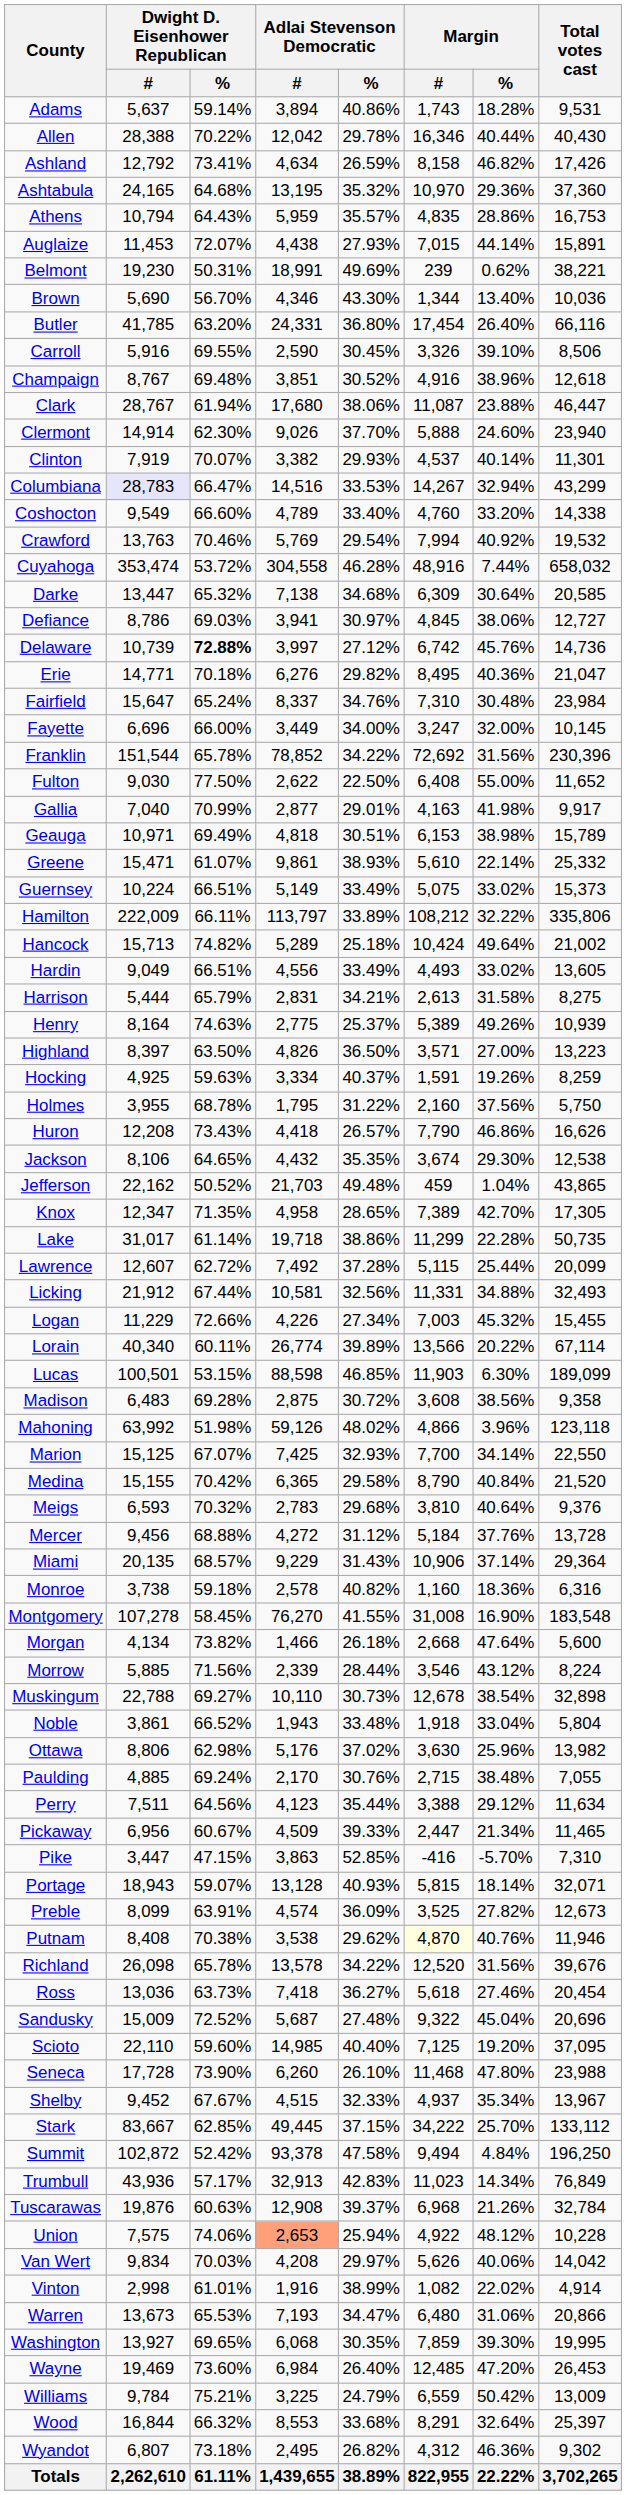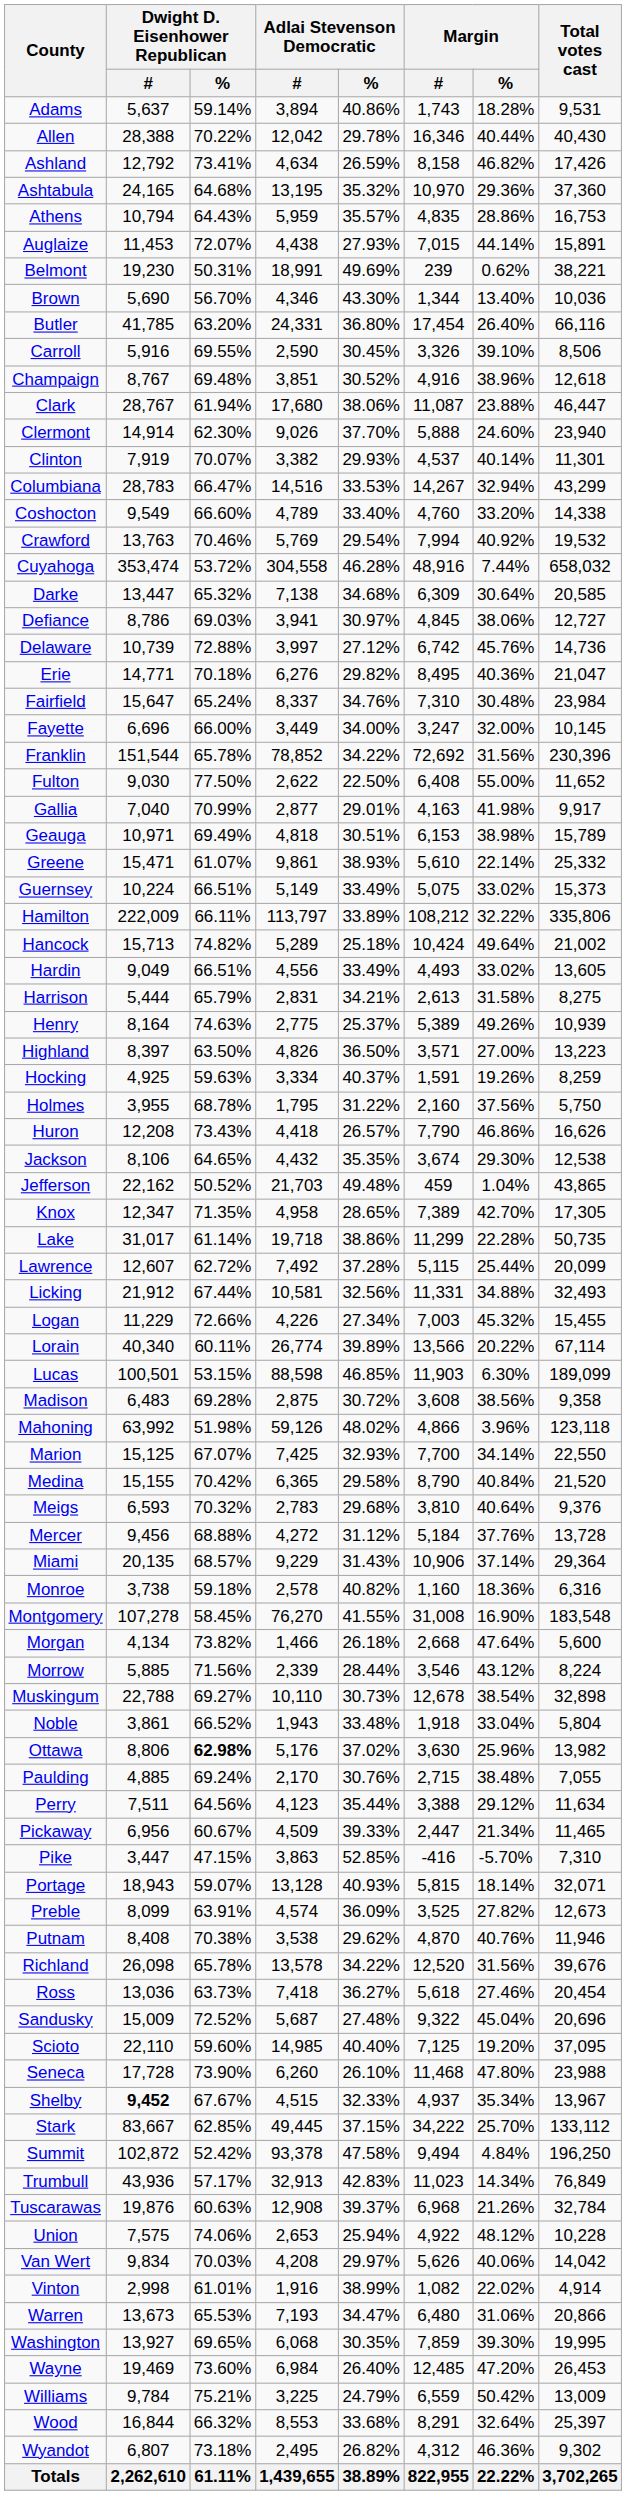(148, 486) lavender background -> (148, 486) no background
(223, 647) bold -> (223, 647) normal
(223, 1750) normal -> (223, 1750) bold
(438, 1938) lightyellow background -> (438, 1938) no background
(148, 2100) normal -> (148, 2100) bold
(297, 2234) lightsalmon background -> (297, 2234) no background
